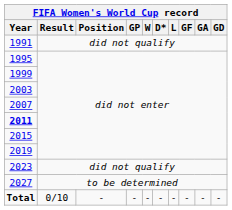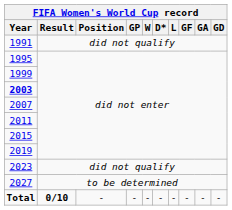(21, 89) normal -> (21, 89) bold
(21, 120) bold -> (21, 120) normal
(57, 198) normal -> (57, 198) bold
